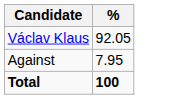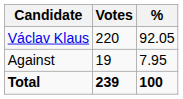+ column: (114, 15)
